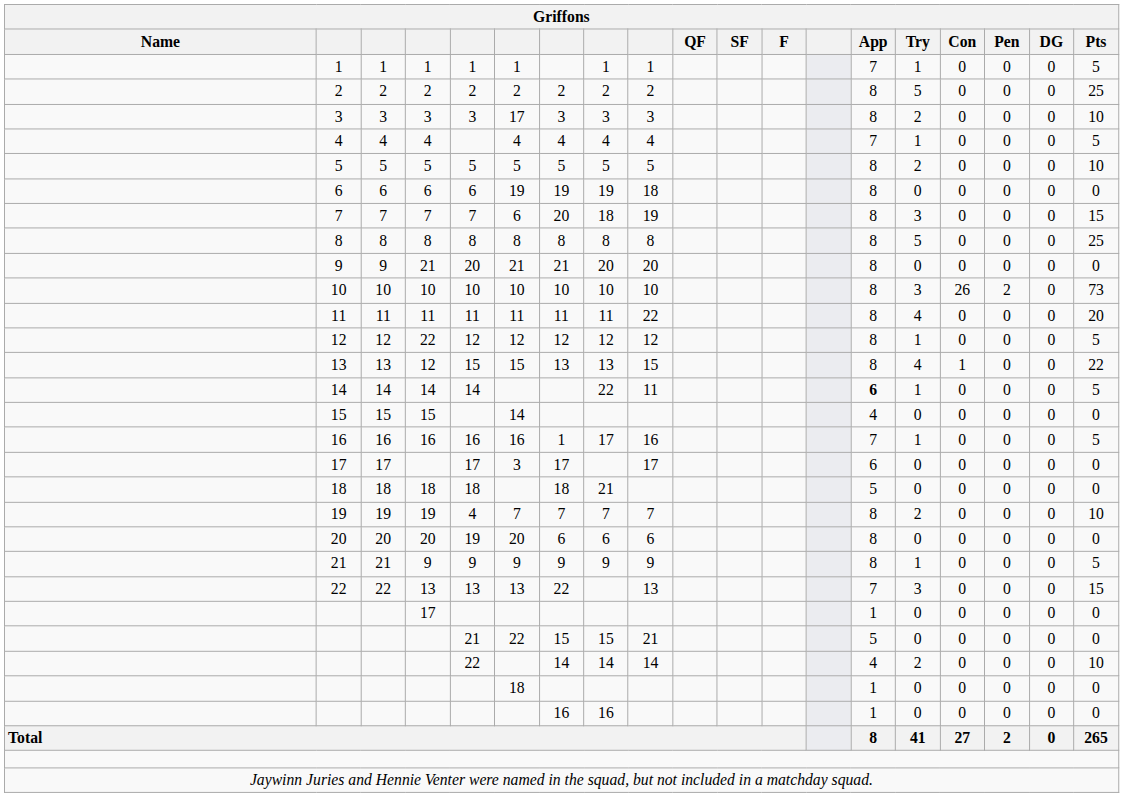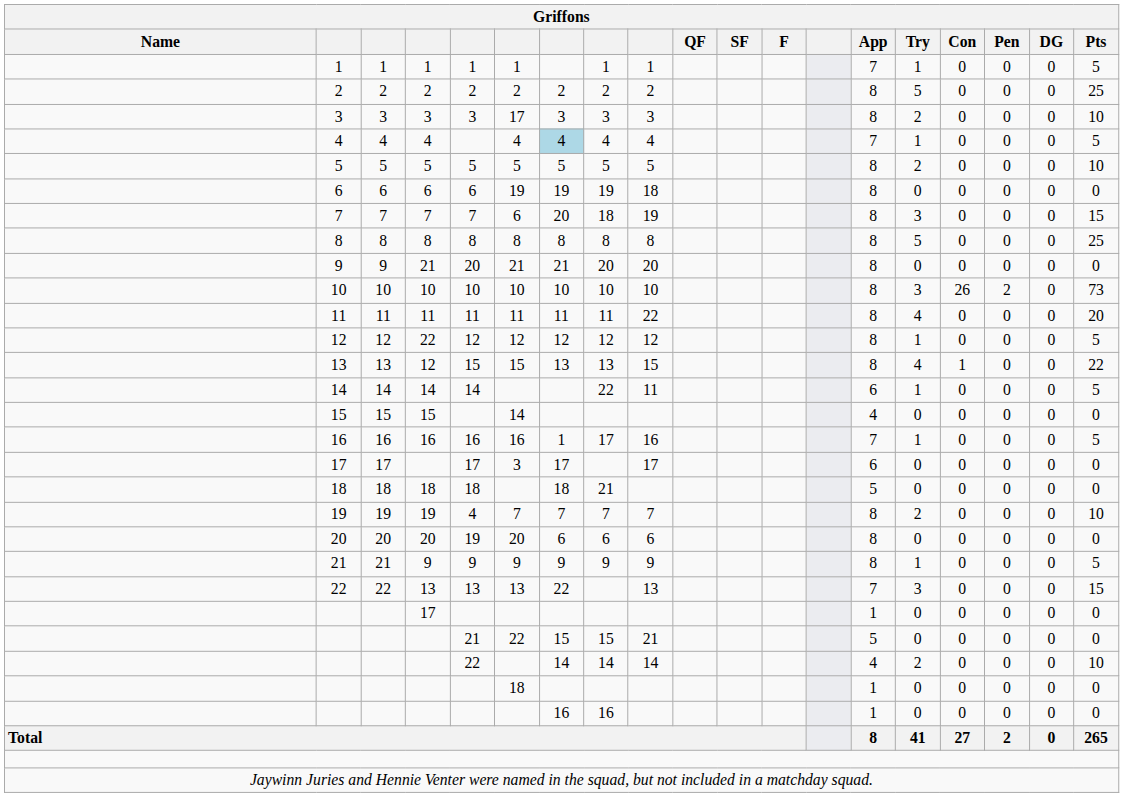(561, 141) no background -> (561, 141) lightblue background
(873, 389) bold -> (873, 389) normal
